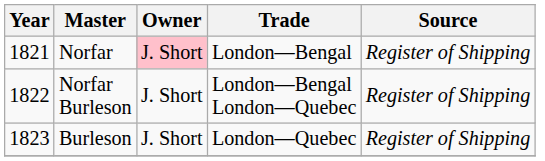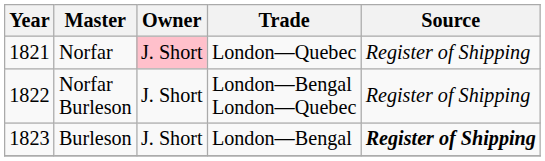(282, 52) London—Bengal -> (284, 52) London—Quebec
(284, 139) London—Quebec -> (282, 139) London—Bengal
(448, 139) normal -> (451, 139) bold
